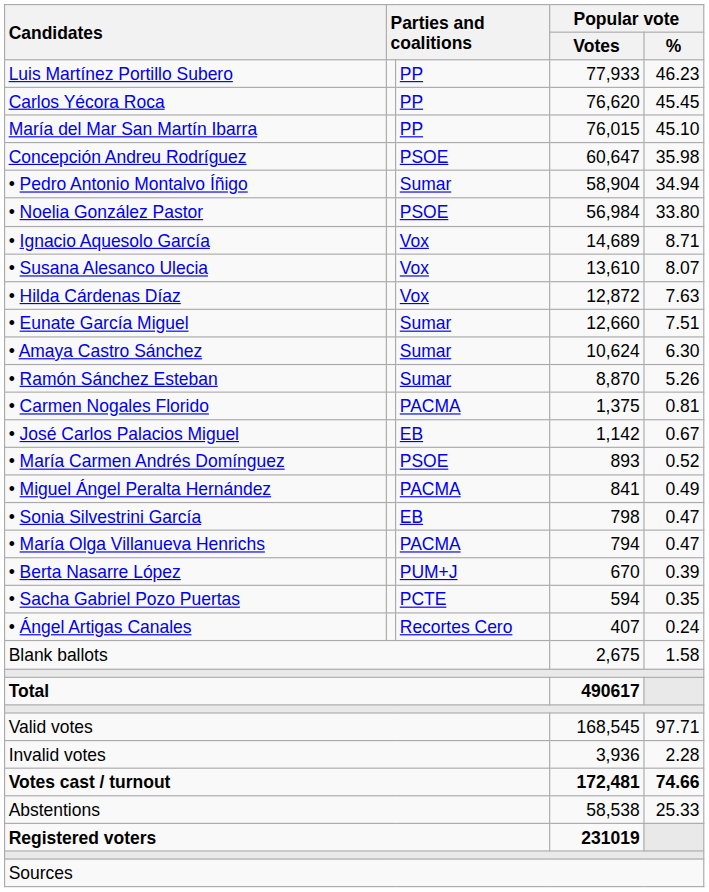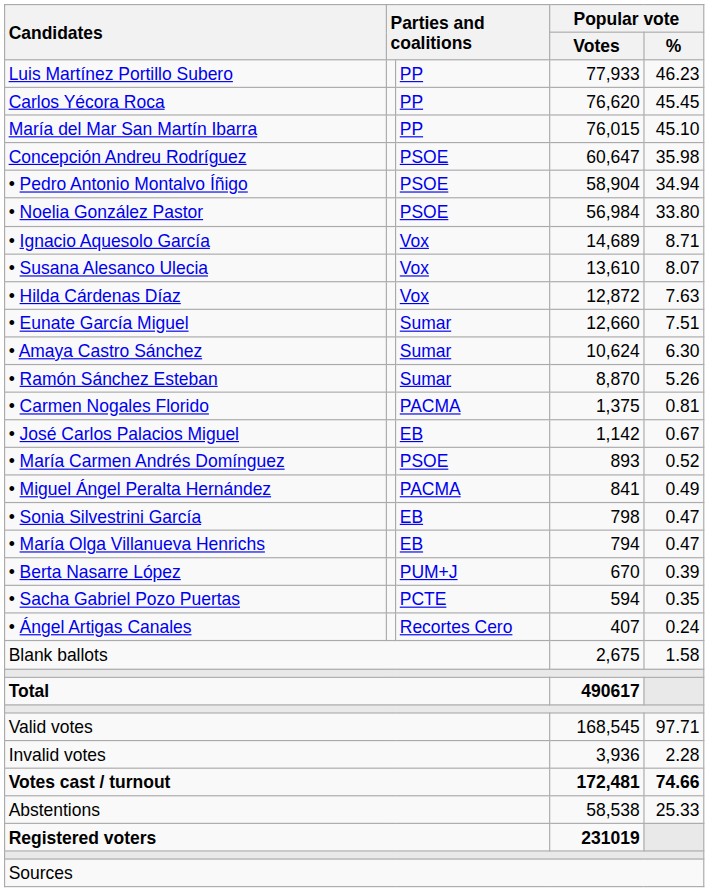(426, 185) Sumar -> (424, 185) PSOE
(430, 544) PACMA -> (411, 544) EB
